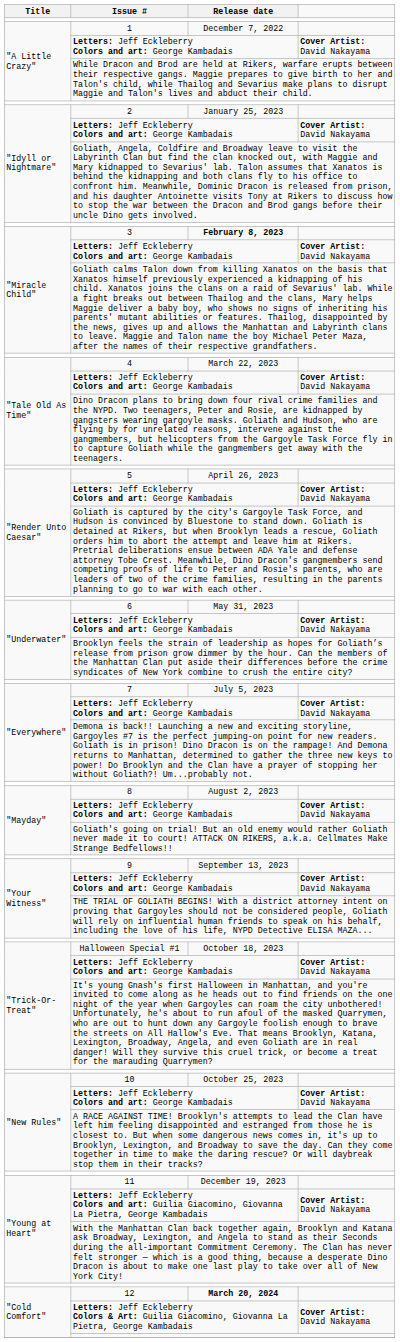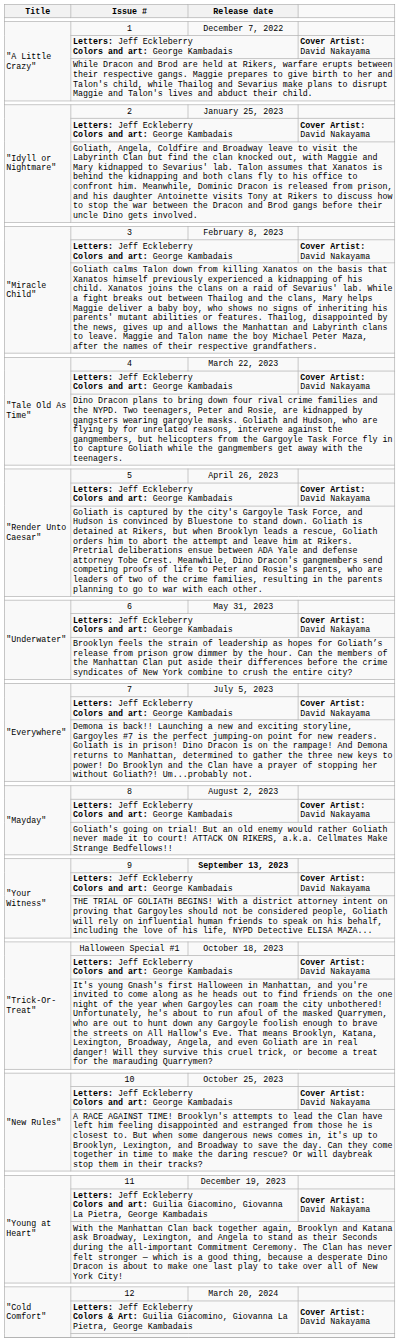(243, 233) bold -> (243, 233) normal
(243, 866) normal -> (243, 866) bold
(243, 1294) bold -> (243, 1294) normal
